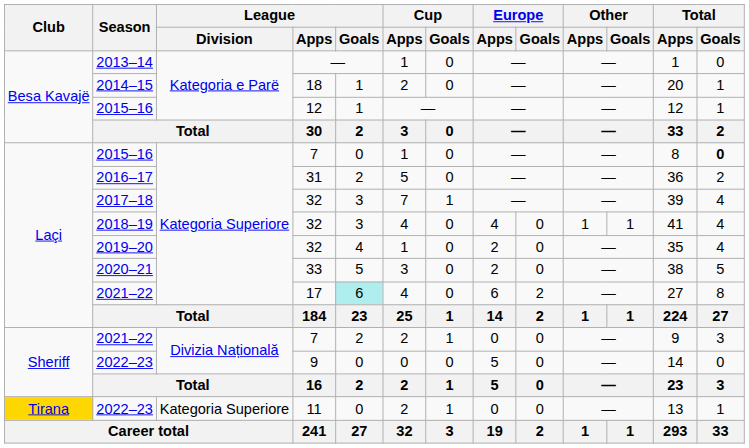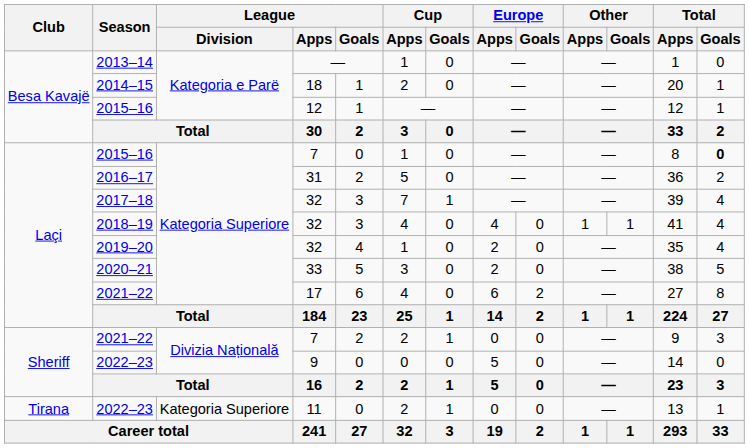(359, 293) paleturquoise background -> (359, 293) no background
(49, 408) gold background -> (49, 408) no background
